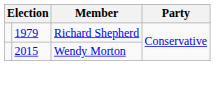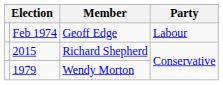+ row: (90, 32)
(26, 32) 1979 -> (24, 51) 2015
(26, 51) 2015 -> (24, 70) 1979
